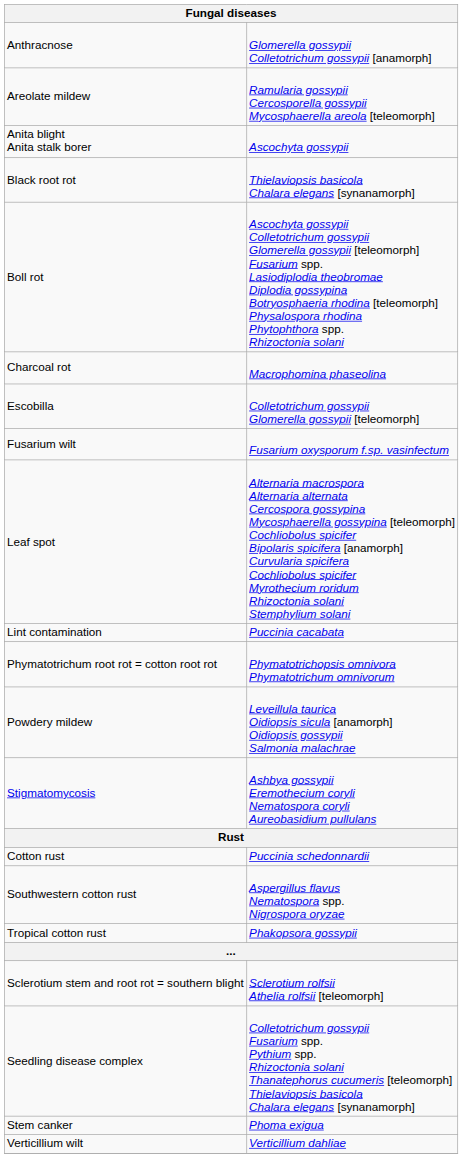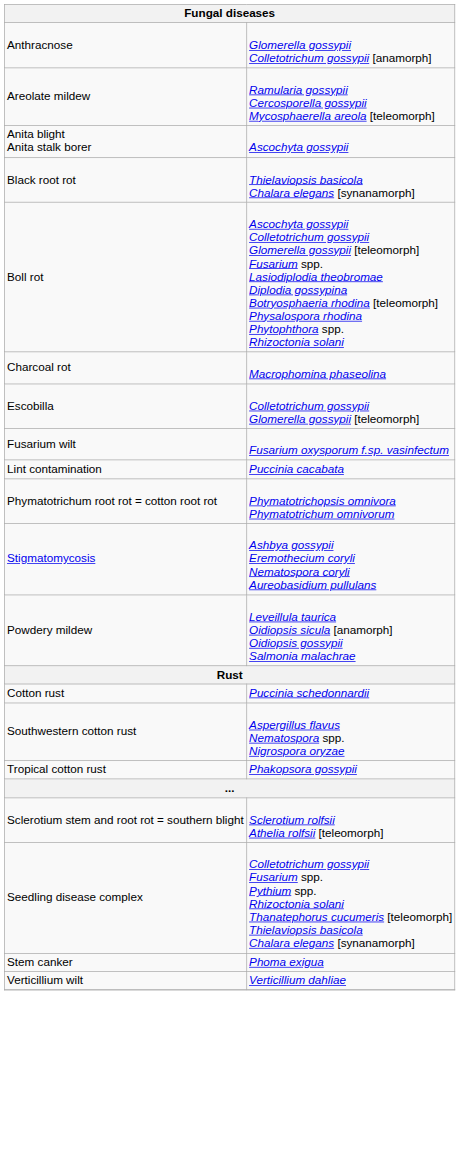- row: (31, 541)
rows swapped: (50, 722) <-> (51, 793)
